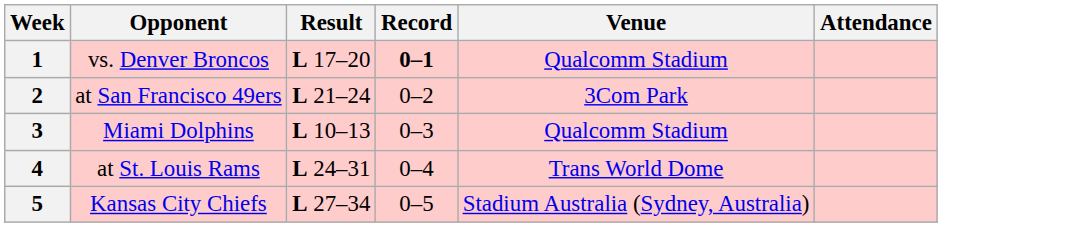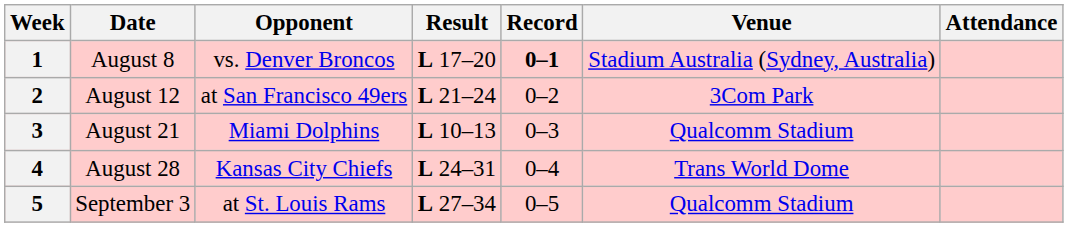+ column: (133, 22)
(636, 58) Qualcomm Stadium -> (762, 58) Stadium Australia (Sydney, Australia)
(178, 167) at St. Louis Rams -> (304, 167) Kansas City Chiefs
(178, 204) Kansas City Chiefs -> (304, 204) at St. Louis Rams
(636, 204) Stadium Australia (Sydney, Australia) -> (762, 204) Qualcomm Stadium
